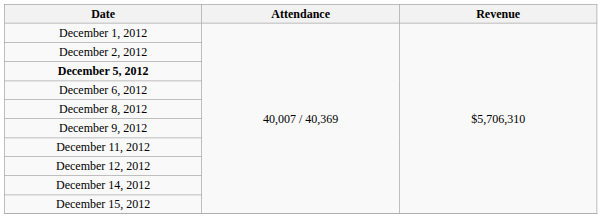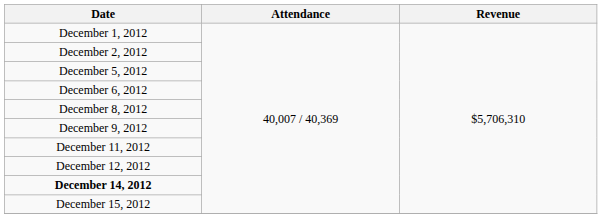(103, 71) bold -> (103, 71) normal
(103, 185) normal -> (103, 185) bold
